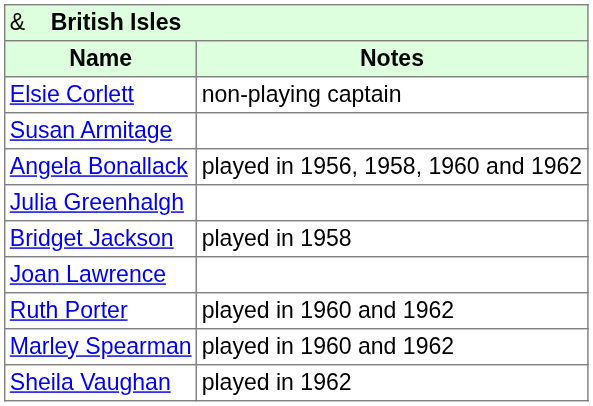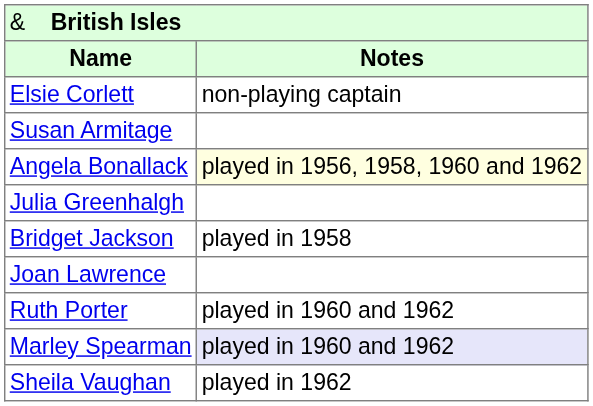(392, 166) no background -> (392, 166) lightyellow background
(328, 346) no background -> (328, 346) lavender background
